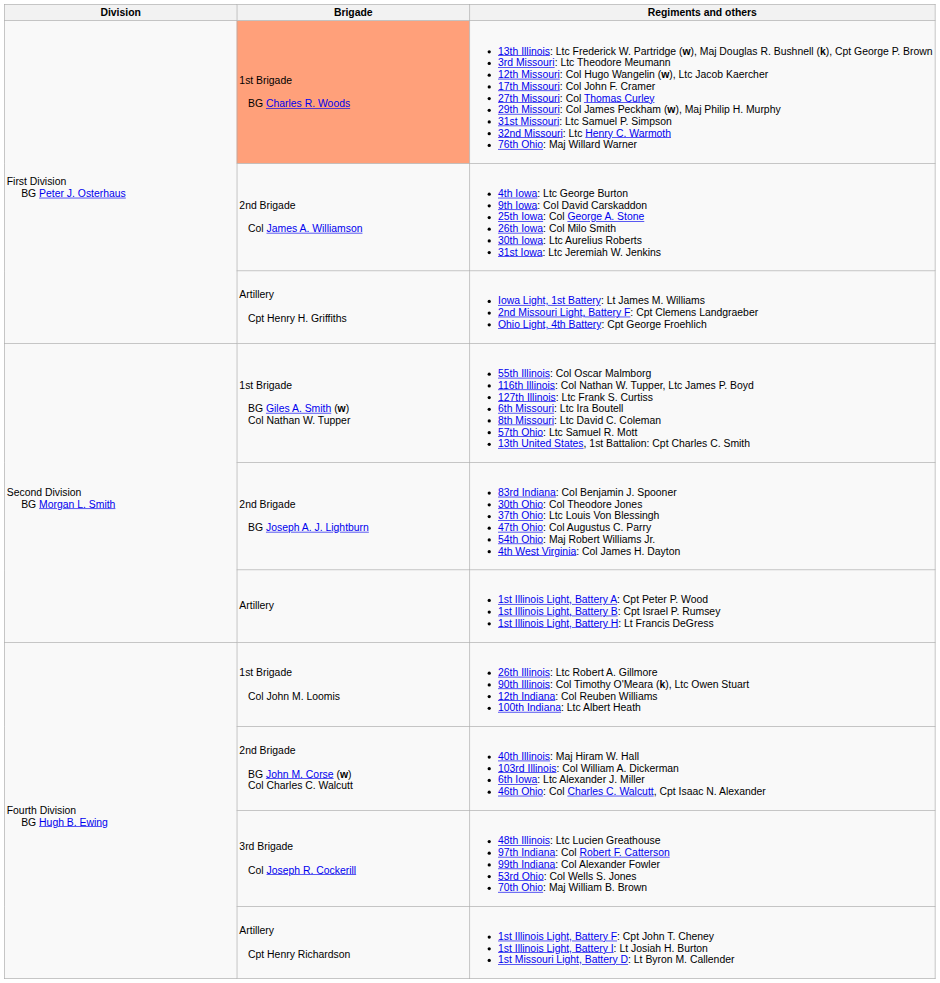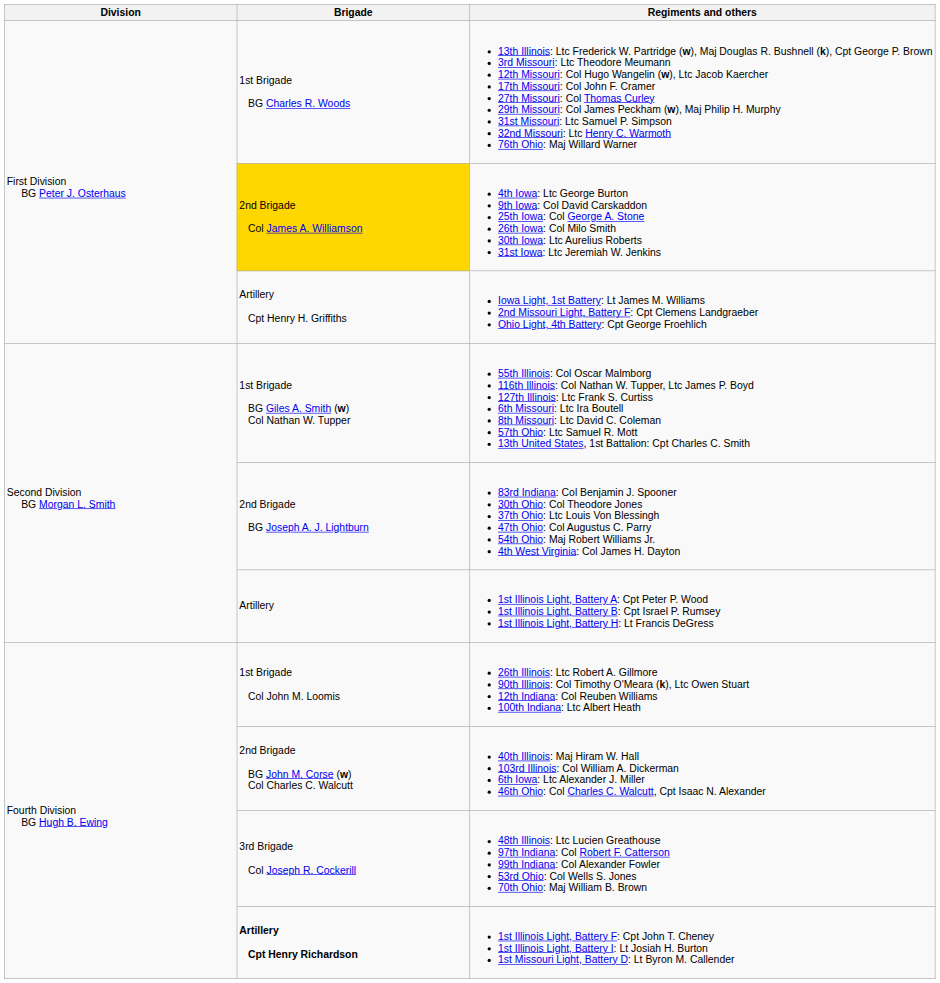(295, 92) lightsalmon background -> (295, 92) no background
(301, 217) no background -> (301, 217) gold background
(295, 942) normal -> (299, 942) bold
